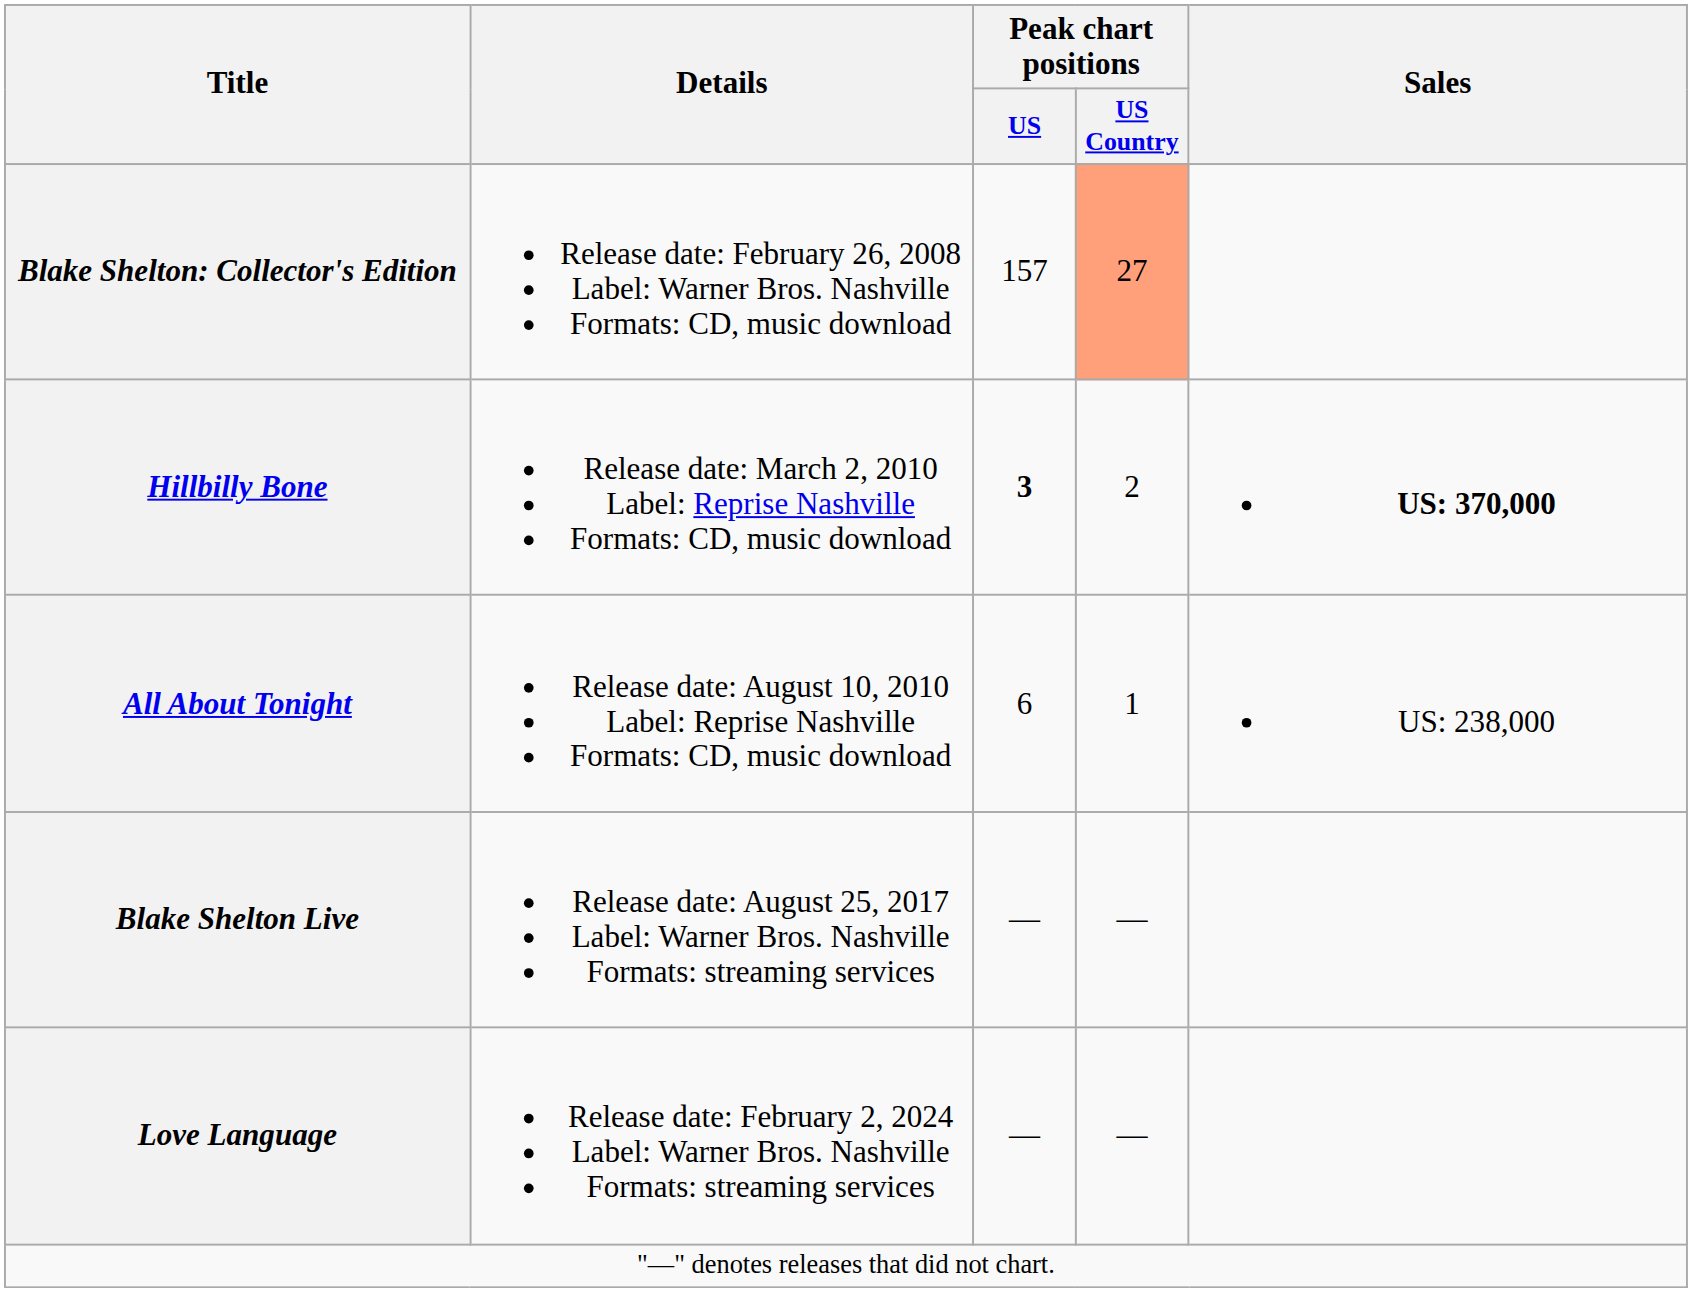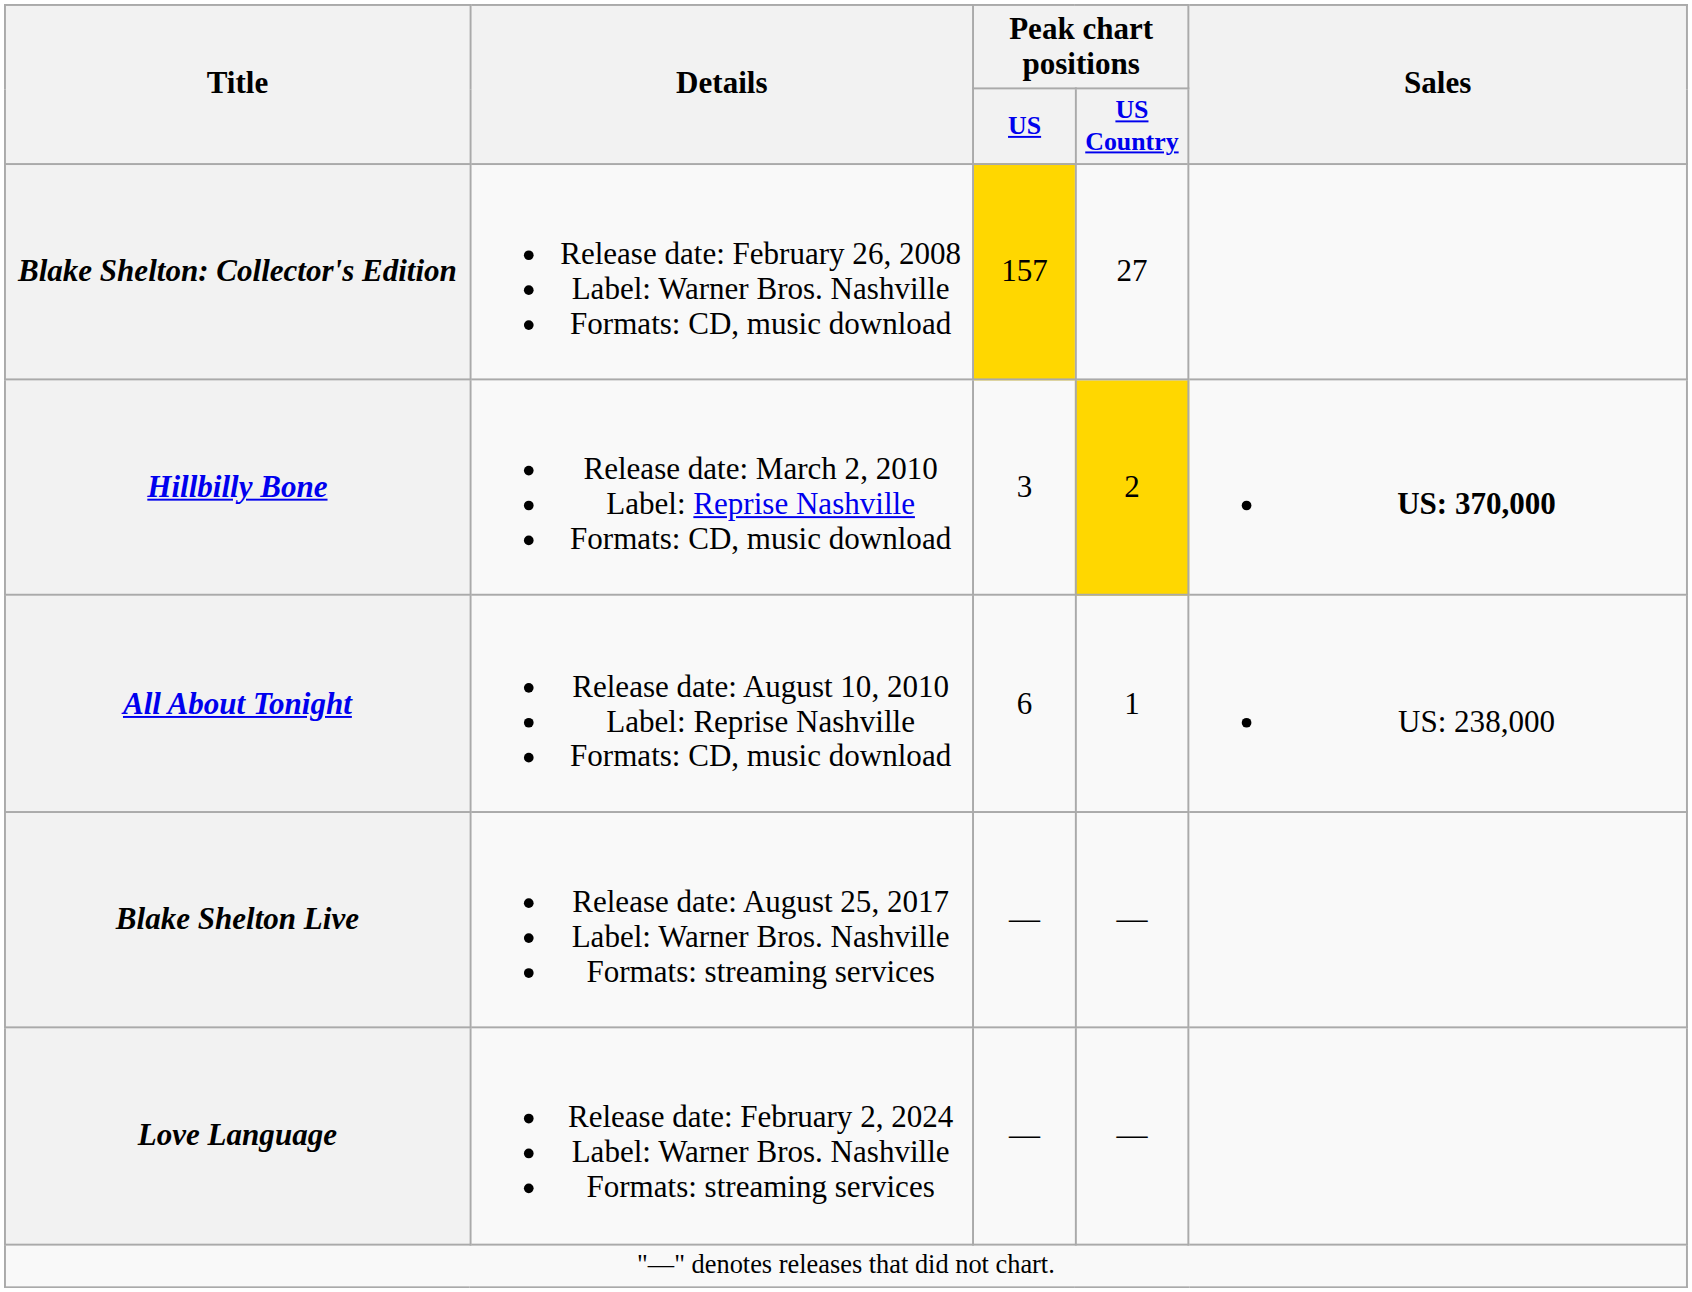(1025, 271) no background -> (1025, 271) gold background
(1132, 271) lightsalmon background -> (1132, 271) no background
(1025, 487) bold -> (1025, 487) normal
(1132, 487) no background -> (1132, 487) gold background
